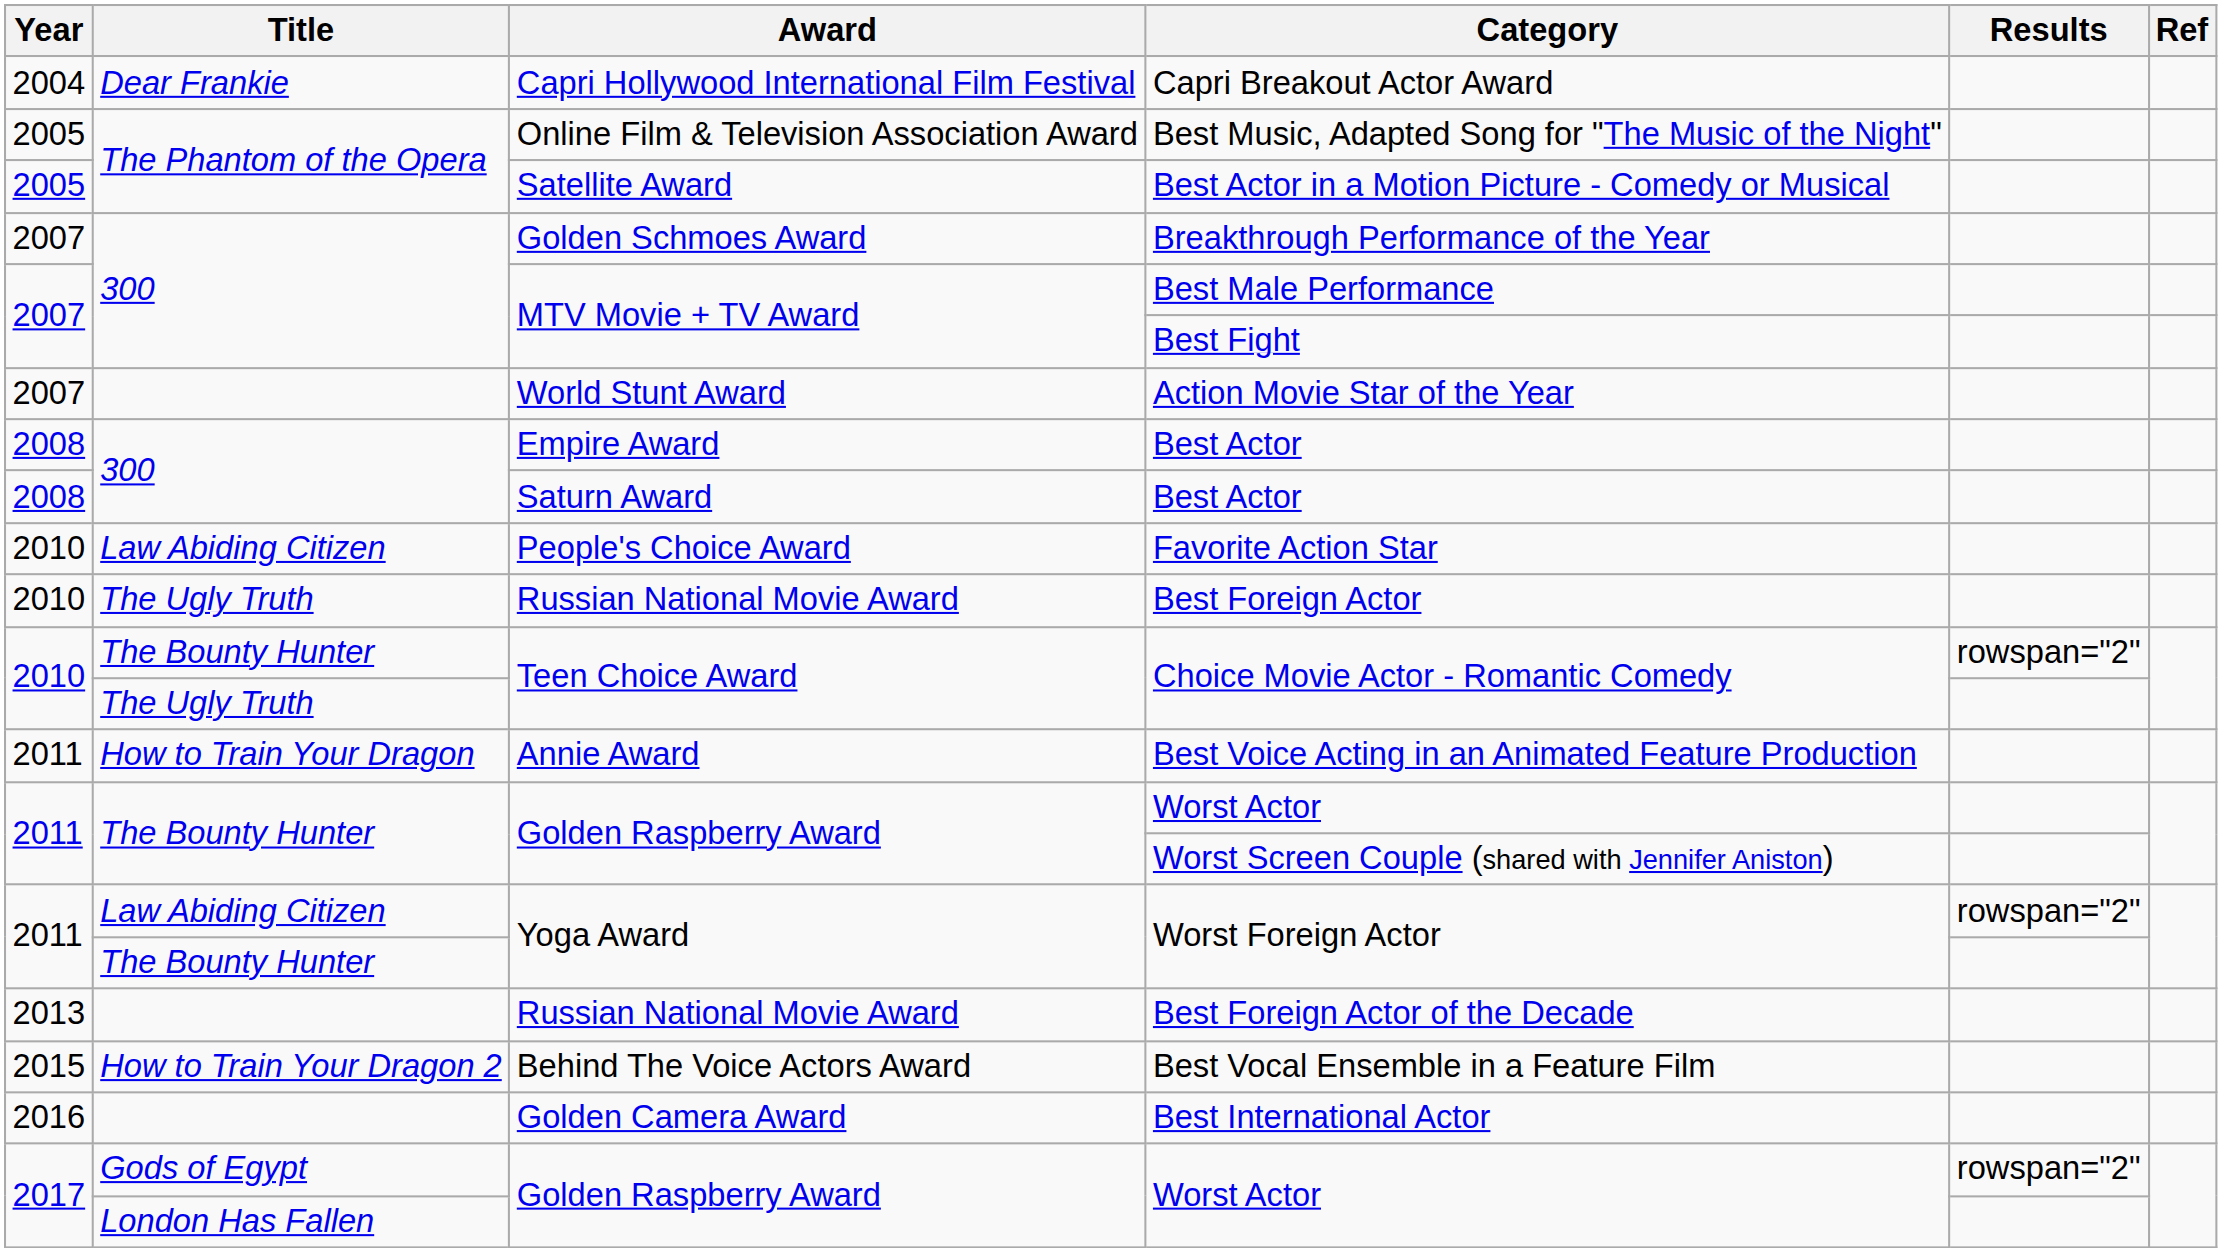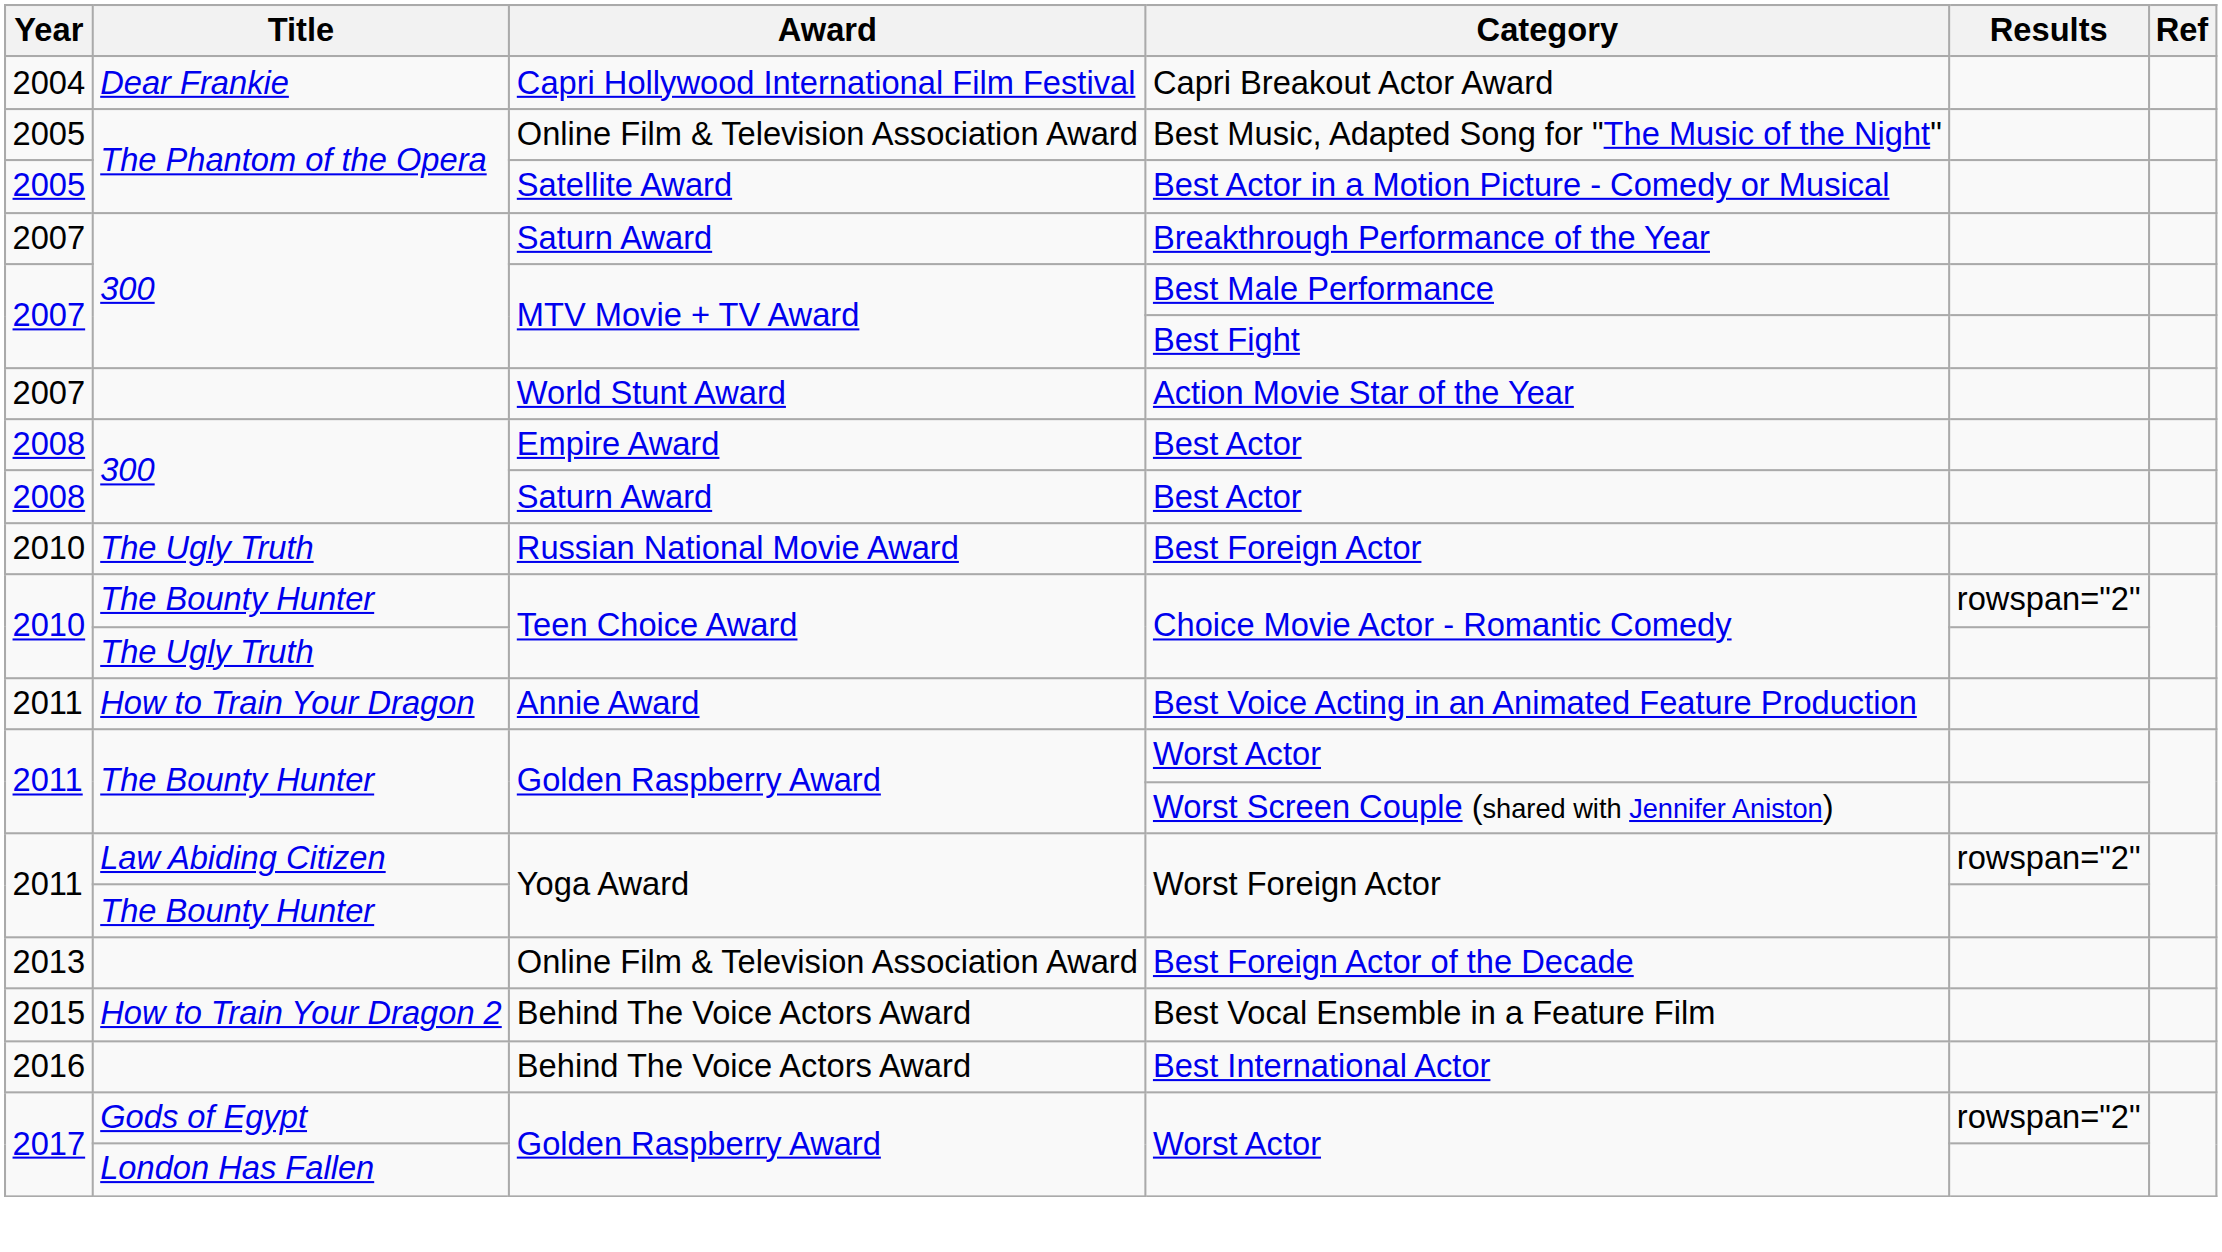(692, 237) Golden Schmoes Award -> (614, 237) Saturn Award
- row: (243, 548)
(738, 1013) Russian National Movie Award -> (827, 962) Online Film & Television Association Award
(682, 1117) Golden Camera Award -> (744, 1065) Behind The Voice Actors Award
